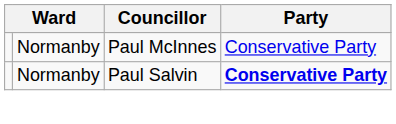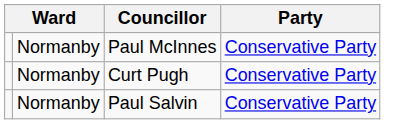+ row: (148, 75)
(306, 75) bold -> (300, 103) normal
